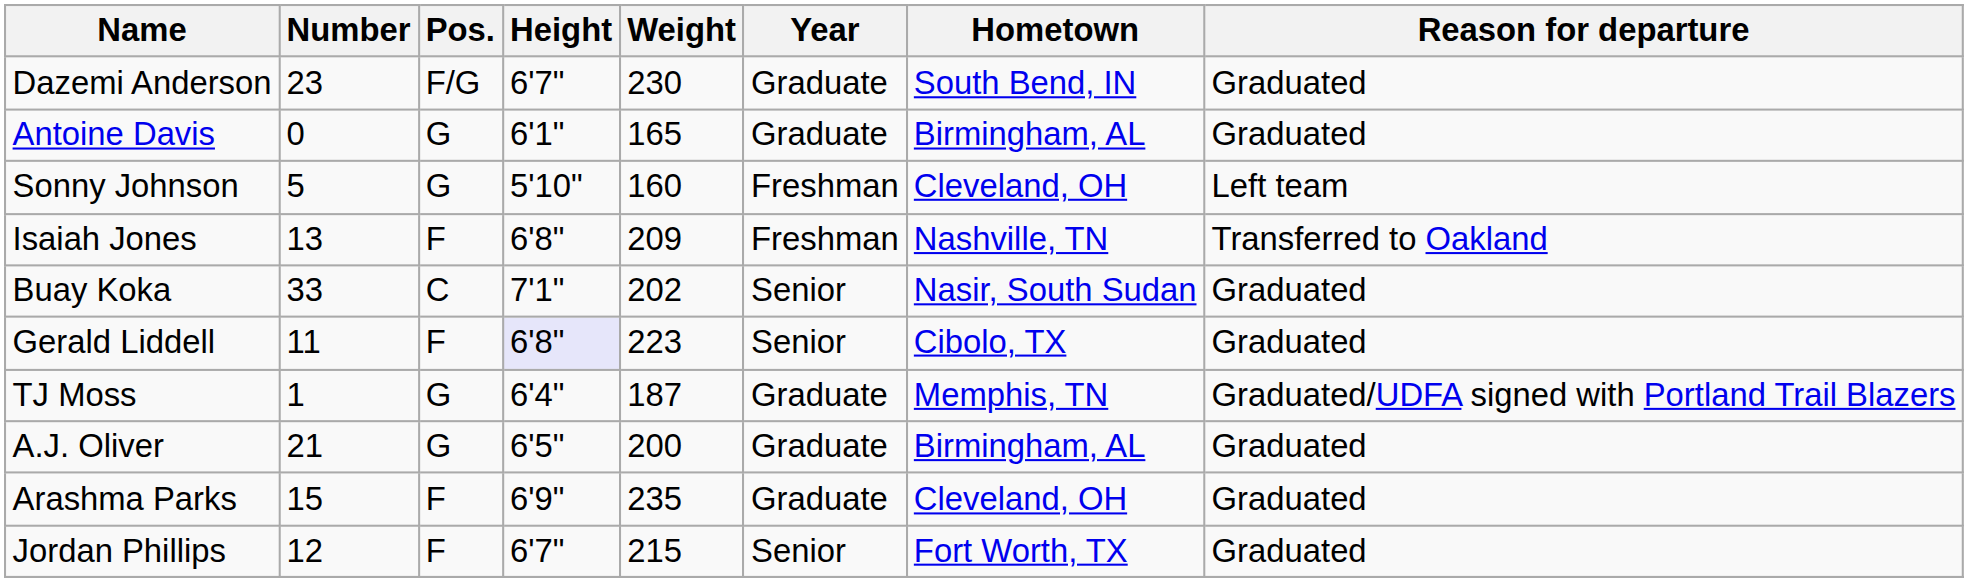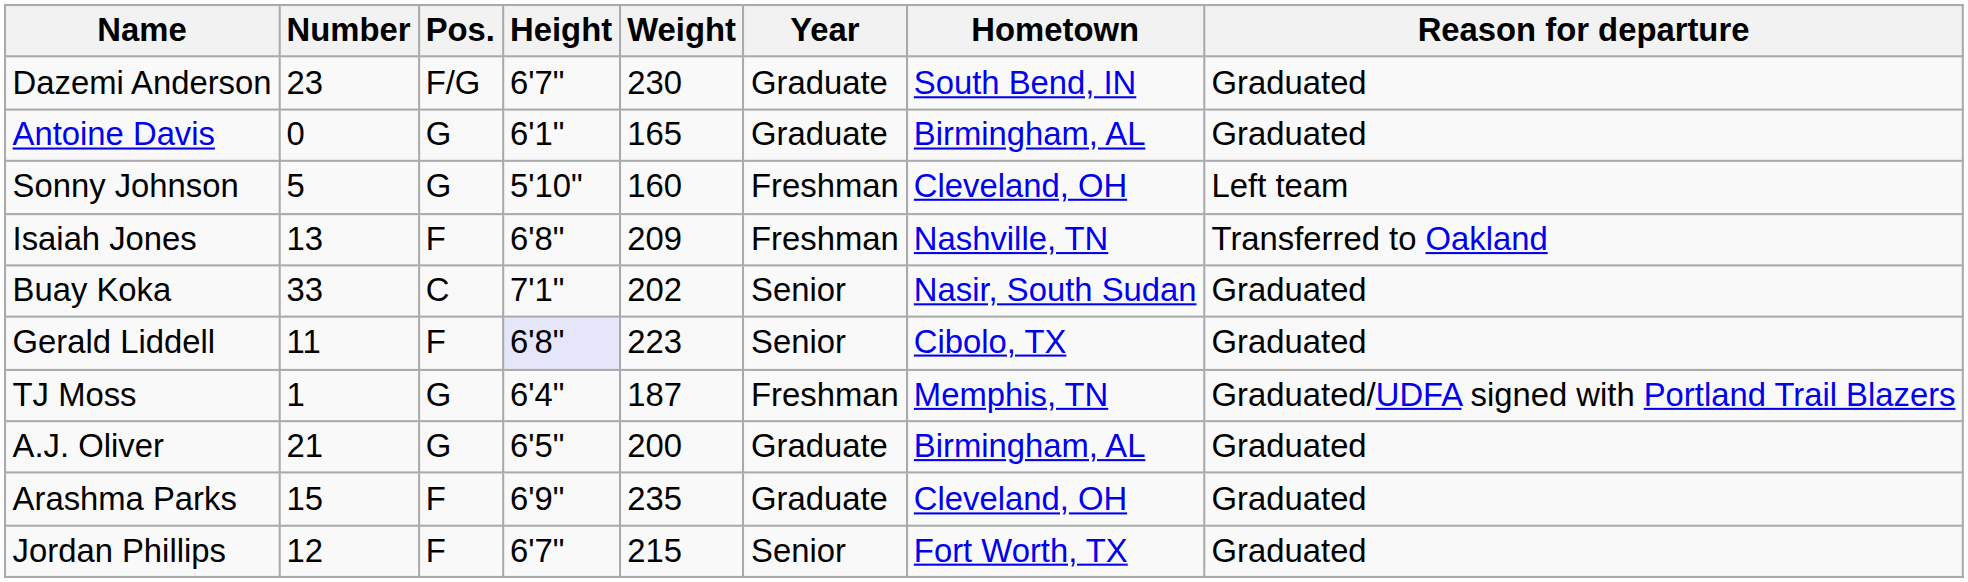(819, 394) Graduate -> (825, 394) Freshman
